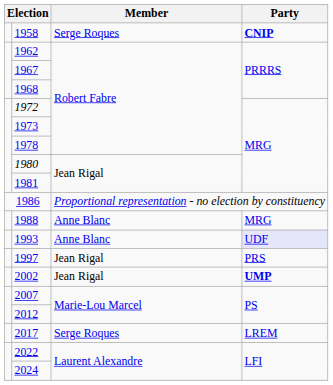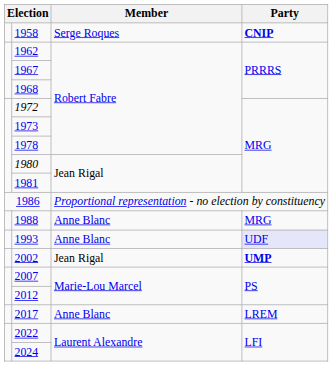- row: (26, 257)
(87, 333) Serge Roques -> (82, 314) Anne Blanc
